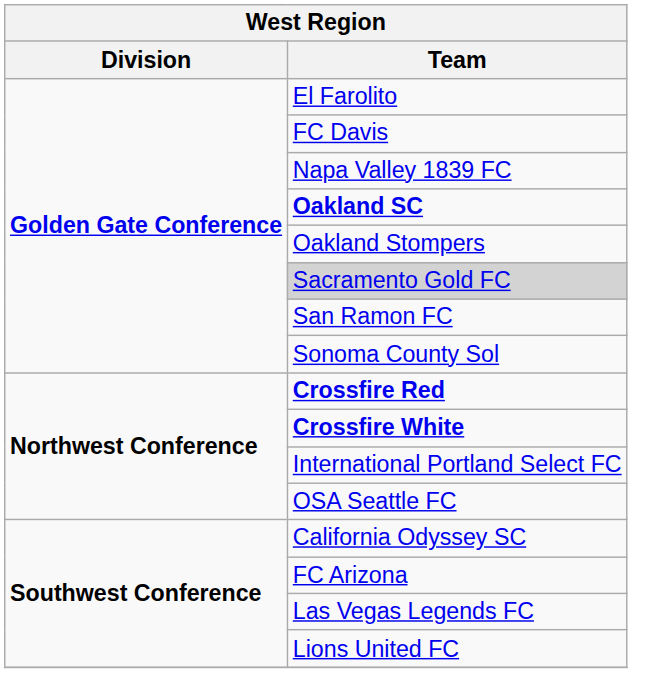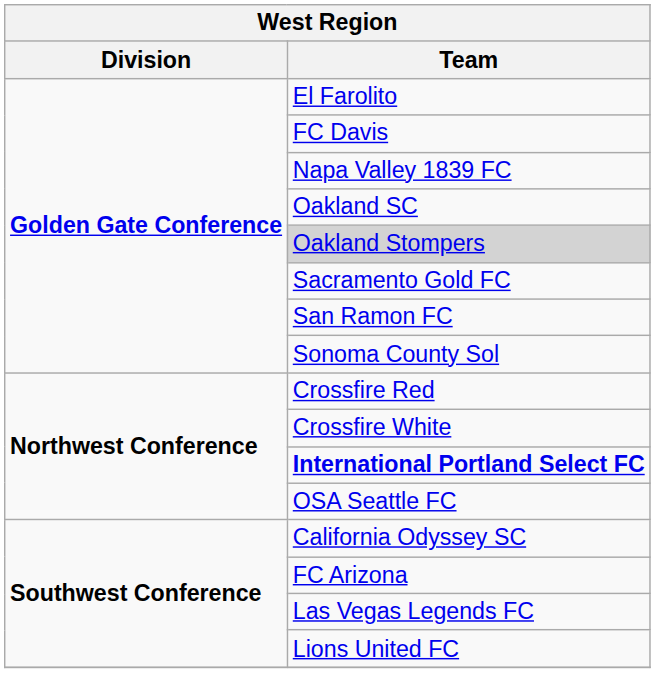(358, 206) bold -> (355, 206) normal
(389, 243) no background -> (389, 243) lightgrey background
(402, 280) lightgrey background -> (402, 280) no background
(369, 390) bold -> (364, 390) normal
(379, 427) bold -> (372, 427) normal
(457, 464) normal -> (469, 464) bold
